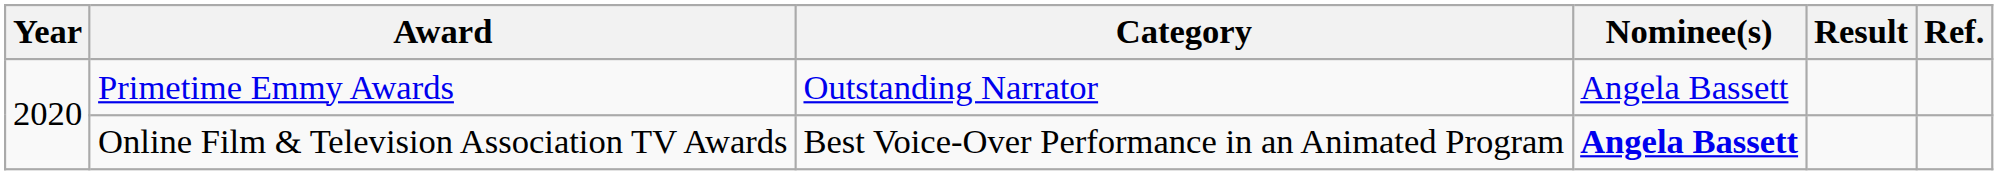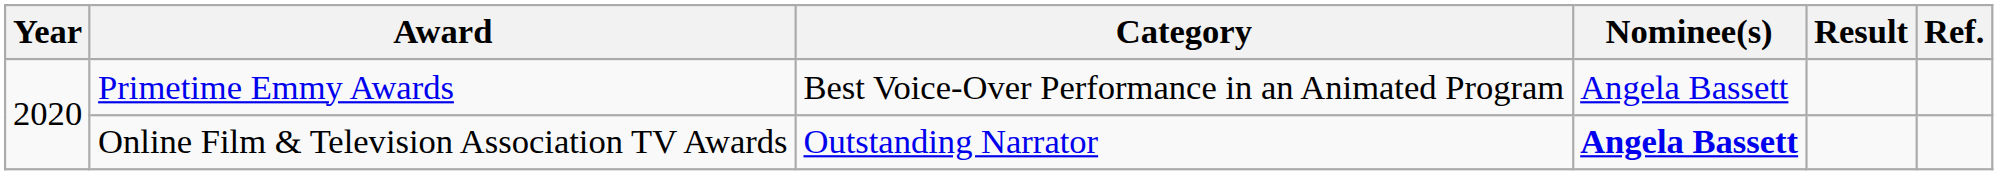(951, 86) Outstanding Narrator -> (1184, 86) Best Voice-Over Performance in an Animated Program
(1184, 141) Best Voice-Over Performance in an Animated Program -> (951, 141) Outstanding Narrator
